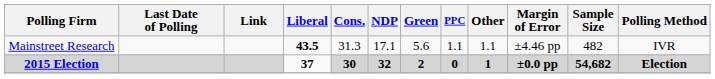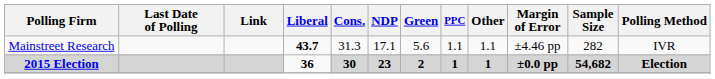(307, 45) 43.5 -> (307, 45) 43.7
(593, 45) 482 -> (593, 45) 282
(307, 64) 37 -> (307, 64) 36
(385, 64) 32 -> (385, 64) 23
(455, 64) 0 -> (455, 64) 1
